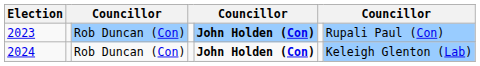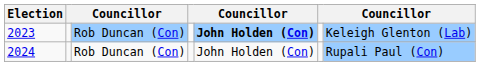(385, 33) Rupali Paul (Con) -> (399, 33) Keleigh Glenton (Lab)
(256, 52) bold -> (256, 52) normal
(399, 52) Keleigh Glenton (Lab) -> (385, 52) Rupali Paul (Con)
